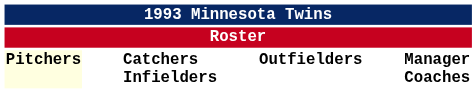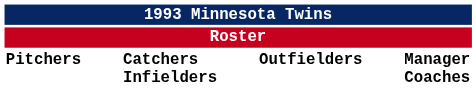(43, 60) lightyellow background -> (43, 60) no background
